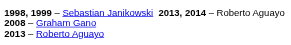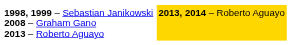(222, 12) no background -> (222, 12) gold background
